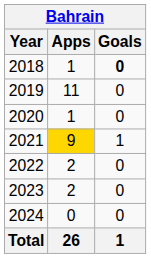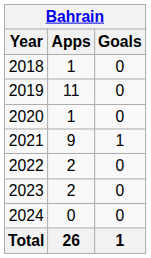(120, 66) bold -> (120, 66) normal
(71, 141) gold background -> (71, 141) no background
